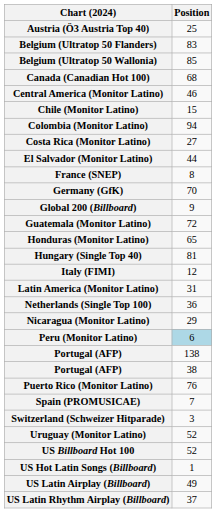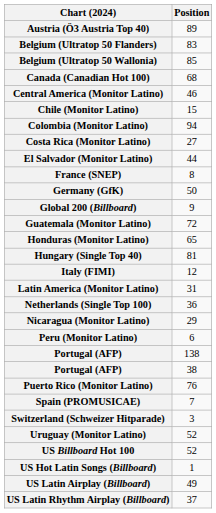(192, 28) 25 -> (192, 28) 89
(192, 191) 70 -> (192, 191) 50
(192, 337) lightblue background -> (192, 337) no background
